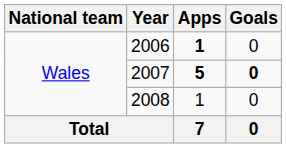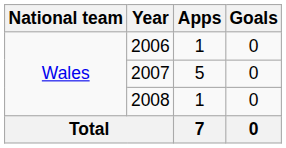(200, 45) bold -> (200, 45) normal
(200, 73) bold -> (200, 73) normal
(254, 73) bold -> (254, 73) normal
